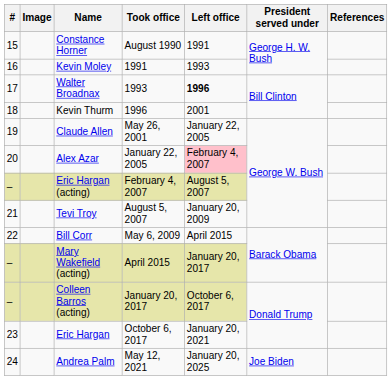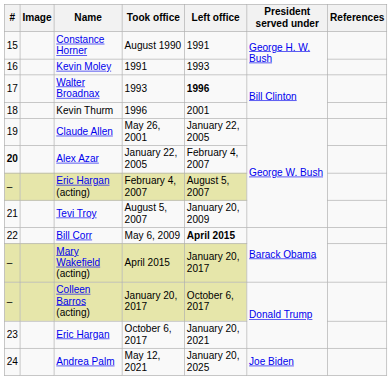(12, 159) normal -> (12, 159) bold
(213, 159) pink background -> (213, 159) no background
(210, 235) normal -> (211, 235) bold
